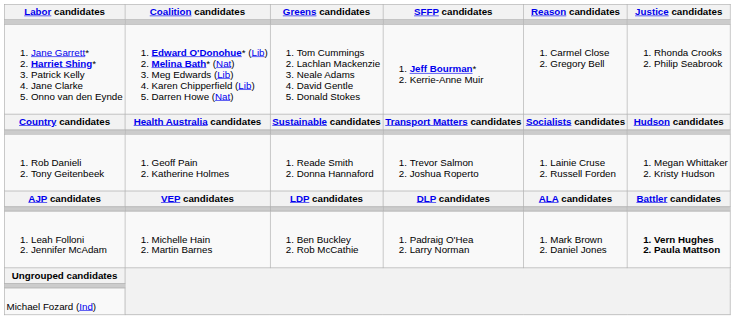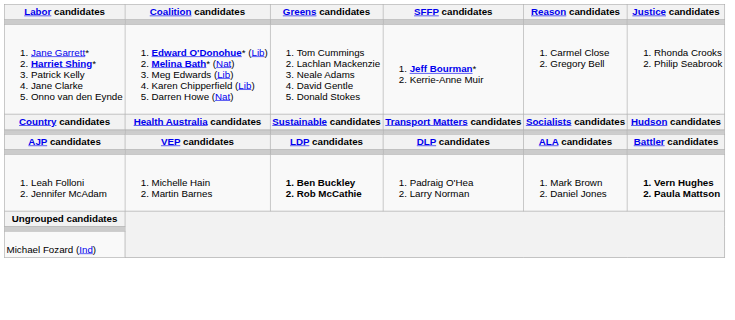- row: (65, 168)
(327, 245) normal -> (327, 188) bold
